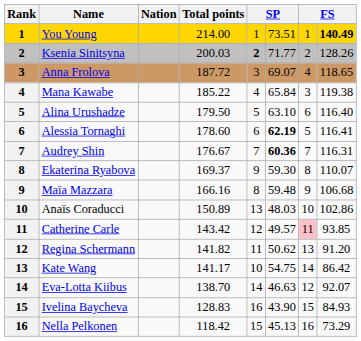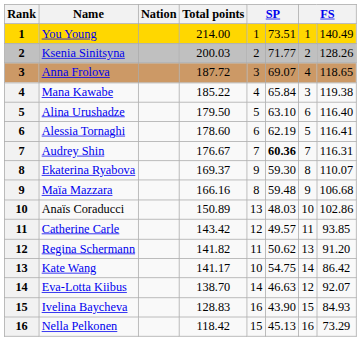(336, 33) bold -> (336, 33) normal
(256, 53) bold -> (256, 53) normal
(282, 131) bold -> (282, 131) normal
(308, 229) pink background -> (308, 229) no background
